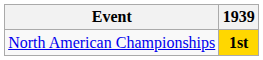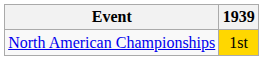(239, 42) bold -> (239, 42) normal
